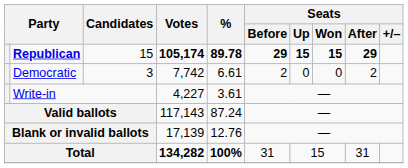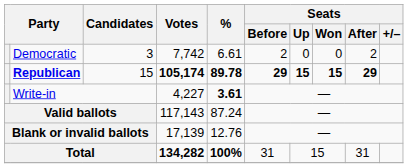rows swapped: (47, 53) <-> (45, 73)
(230, 93) normal -> (230, 93) bold
